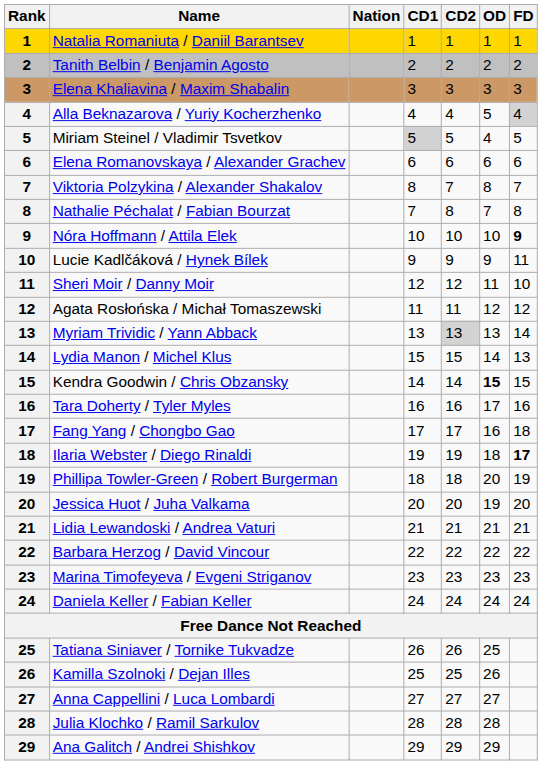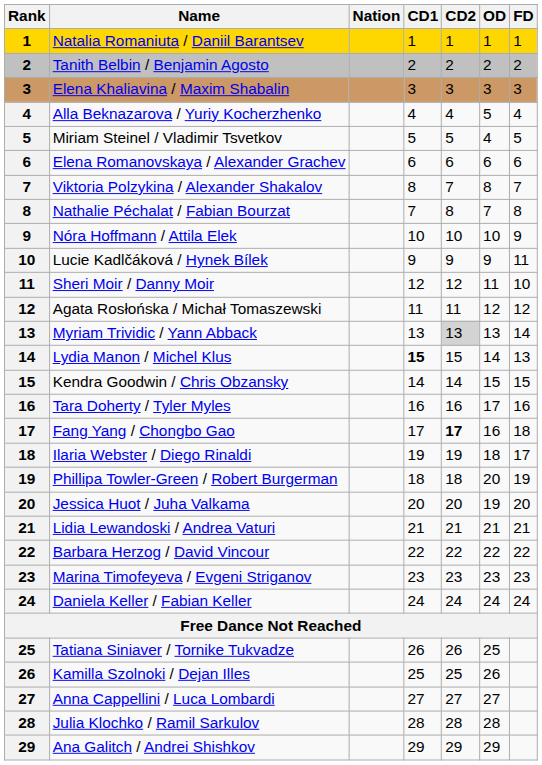(517, 114) lightgrey background -> (517, 114) no background
(412, 138) lightgrey background -> (412, 138) no background
(517, 235) bold -> (517, 235) normal
(416, 357) normal -> (416, 357) bold
(492, 382) bold -> (492, 382) normal
(454, 430) normal -> (454, 430) bold
(522, 455) bold -> (522, 455) normal
